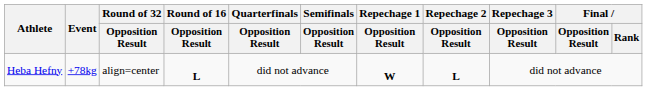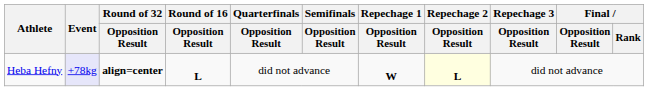(82, 70) no background -> (82, 70) lavender background
(131, 70) normal -> (133, 70) bold
(456, 76) no background -> (457, 76) lightyellow background
